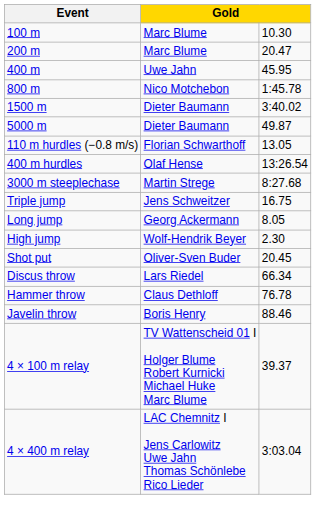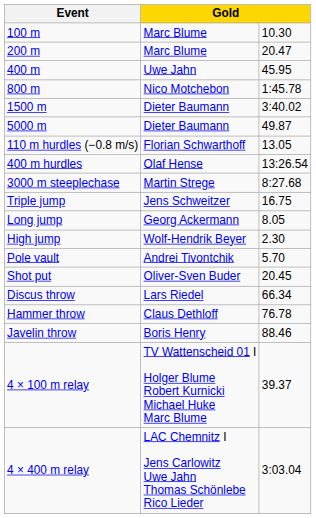+ row: (33, 257)
